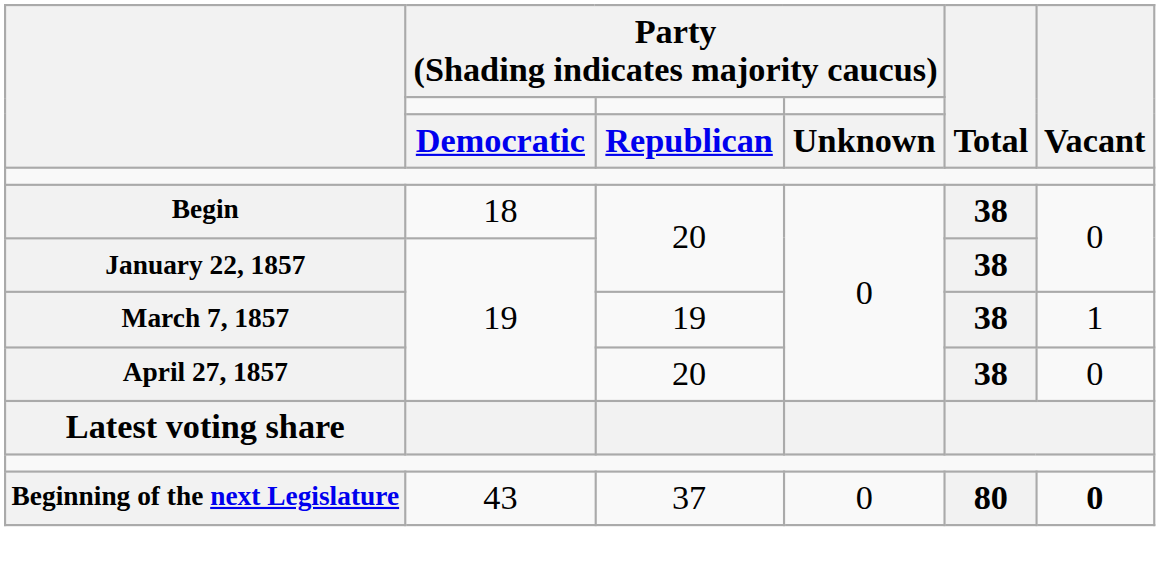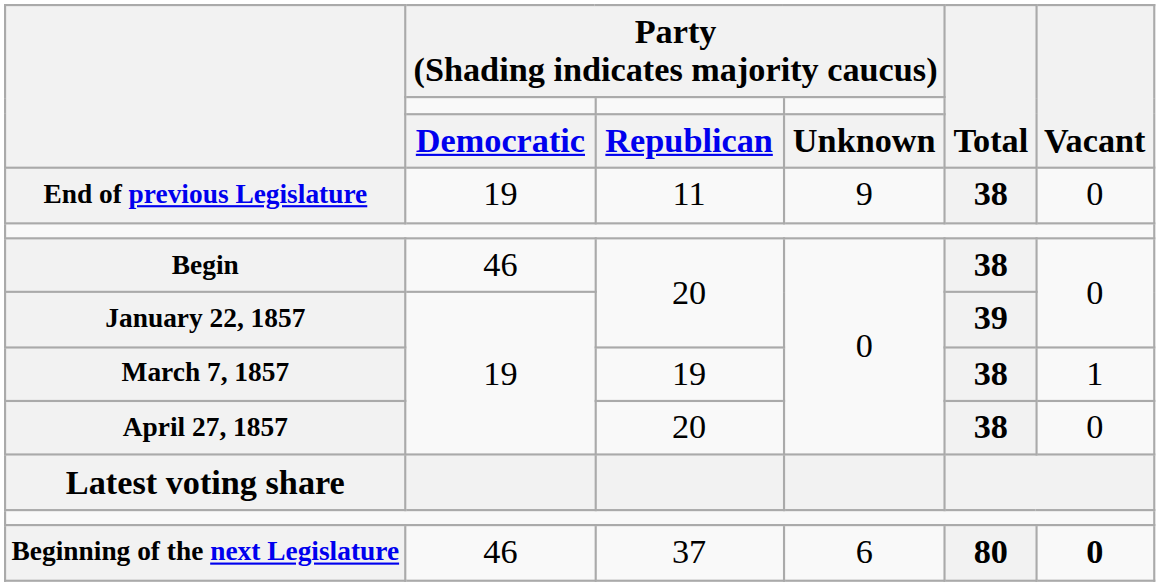+ row: (205, 194)
(500, 210) 18 -> (500, 264) 46
(991, 264) 38 -> (991, 318) 39
(500, 497) 43 -> (500, 551) 46
(864, 497) 0 -> (864, 551) 6
